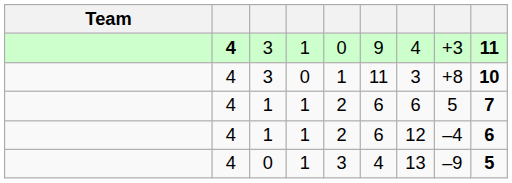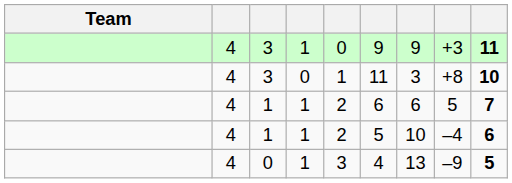(231, 47) bold -> (231, 47) normal
(415, 47) 4 -> (415, 47) 9
(379, 134) 6 -> (379, 134) 5
(415, 134) 12 -> (415, 134) 10
